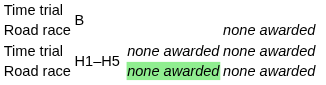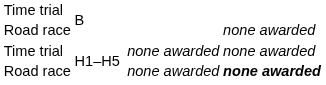(173, 71) lightgreen background -> (173, 71) no background
(269, 71) normal -> (272, 71) bold
